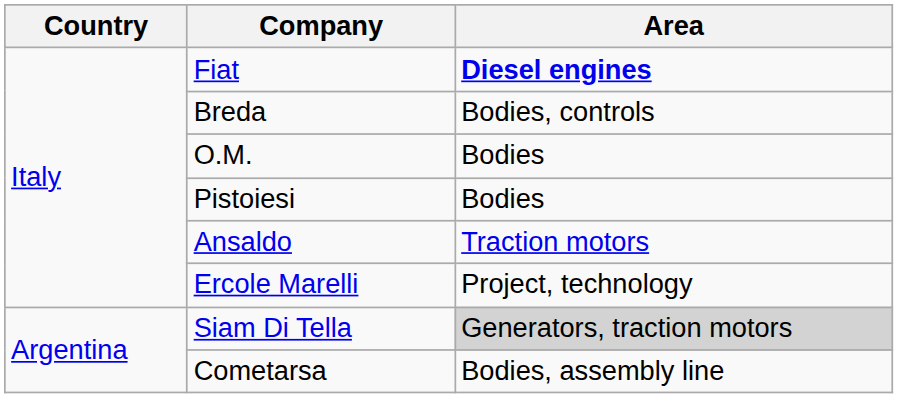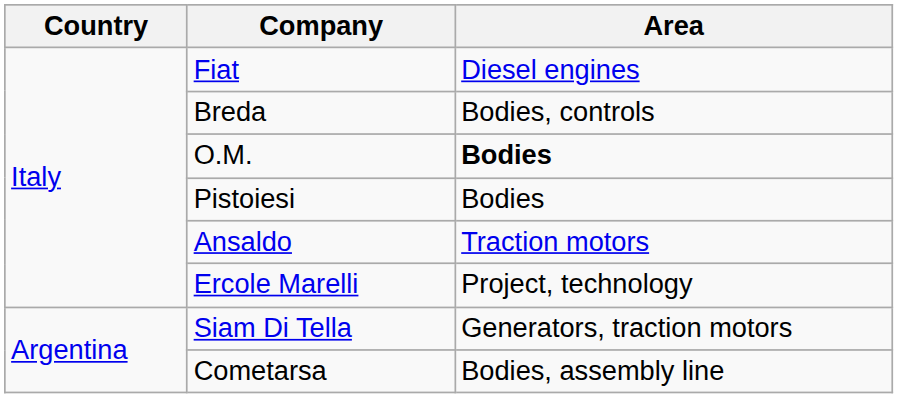(556, 69) bold -> (550, 69) normal
(503, 155) normal -> (507, 155) bold
(627, 328) lightgrey background -> (627, 328) no background
